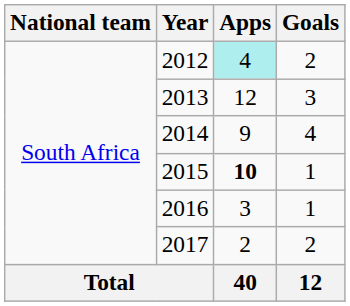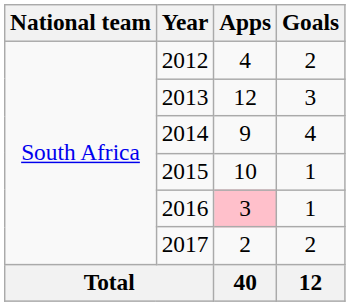(245, 60) paleturquoise background -> (245, 60) no background
(245, 171) bold -> (245, 171) normal
(245, 208) no background -> (245, 208) pink background
